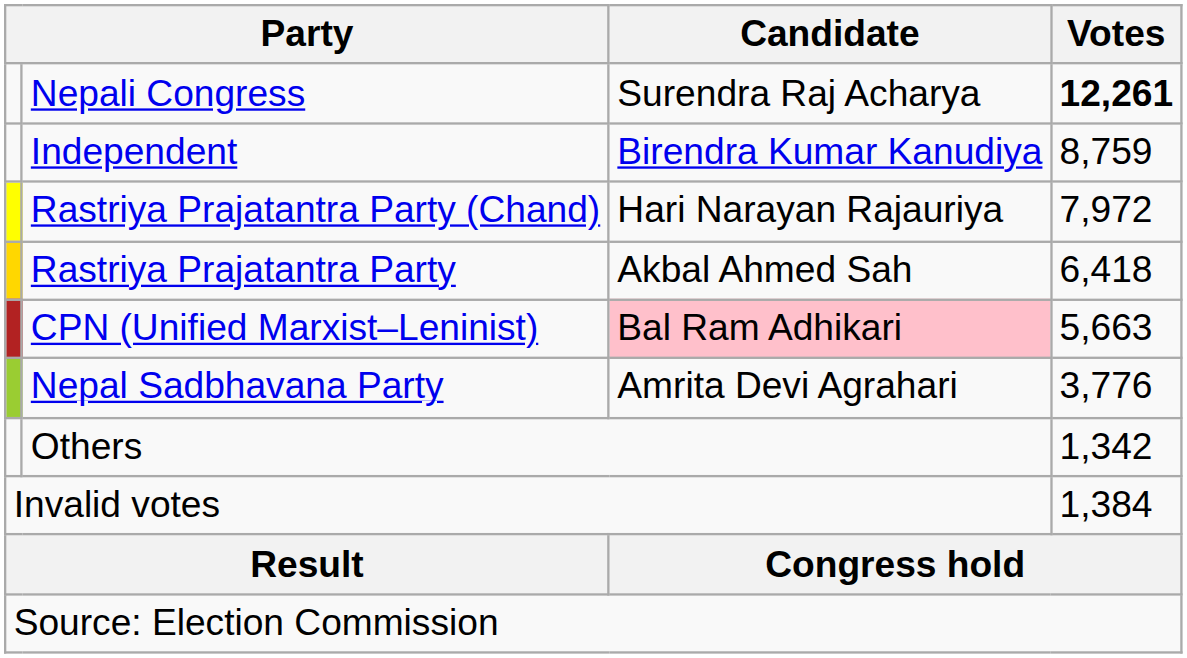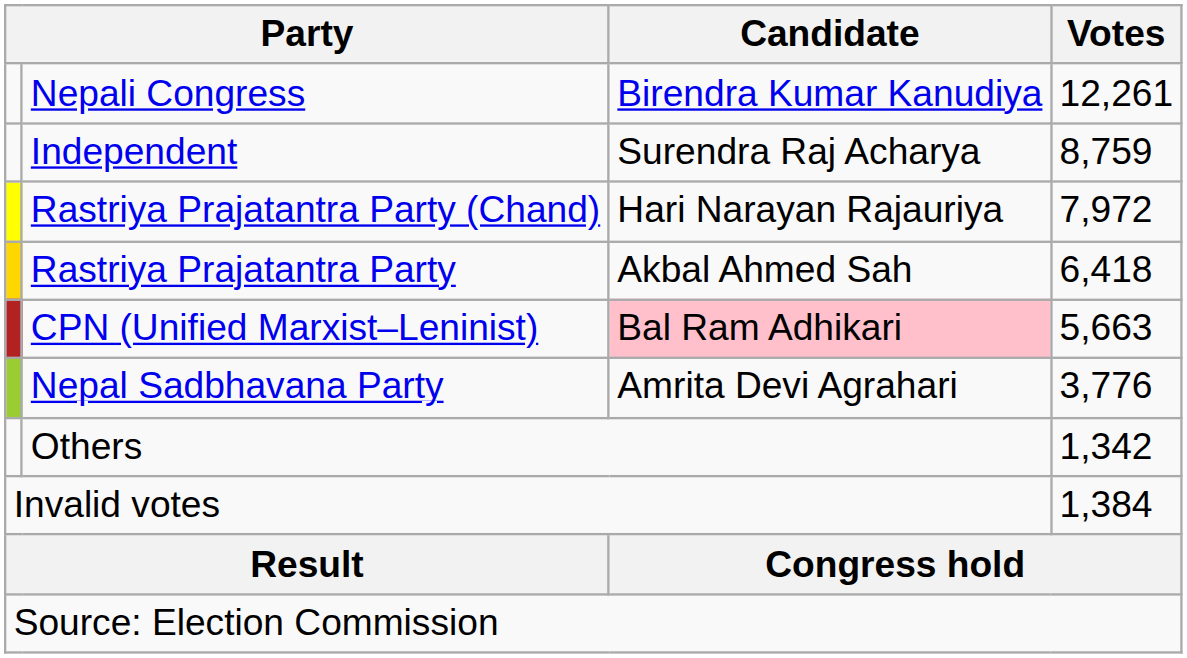(799, 92) Surendra Raj Acharya -> (830, 92) Birendra Kumar Kanudiya
(1116, 92) bold -> (1116, 92) normal
(830, 151) Birendra Kumar Kanudiya -> (799, 151) Surendra Raj Acharya
